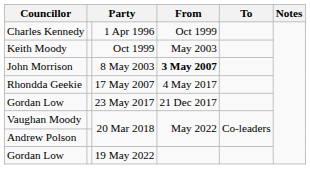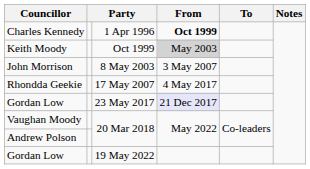(196, 31) normal -> (196, 31) bold
(194, 48) no background -> (194, 48) lightgrey background
(189, 66) bold -> (190, 66) normal
(188, 102) no background -> (188, 102) lavender background
